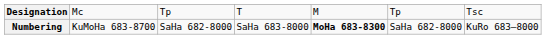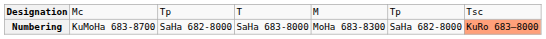(349, 27) bold -> (349, 27) normal
(502, 27) no background -> (502, 27) lightsalmon background
